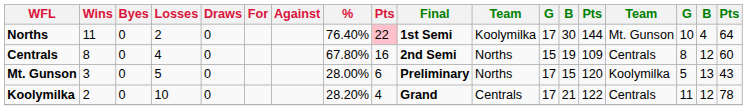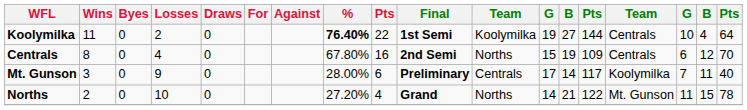(28, 34) Norths -> (41, 34) Koolymilka
(348, 34) normal -> (348, 34) bold
(382, 34) pink background -> (382, 34) no background
(549, 34) 17 -> (549, 34) 19
(569, 34) 30 -> (569, 34) 27
(641, 34) Mt. Gunson -> (632, 34) Centrals
(683, 54) 8 -> (683, 54) 6
(727, 54) 60 -> (727, 54) 70
(158, 74) 5 -> (158, 74) 9
(494, 74) Norths -> (499, 74) Centrals
(569, 74) 15 -> (569, 74) 14
(592, 74) 120 -> (592, 74) 117
(683, 74) 5 -> (683, 74) 7
(707, 74) 13 -> (706, 74) 11
(727, 74) 43 -> (727, 74) 40
(41, 94) Koolymilka -> (28, 94) Norths
(348, 94) 28.20% -> (348, 94) 27.20%
(499, 94) Centrals -> (494, 94) Norths
(549, 94) 17 -> (549, 94) 14
(632, 94) Centrals -> (641, 94) Mt. Gunson
(707, 94) 12 -> (707, 94) 15
